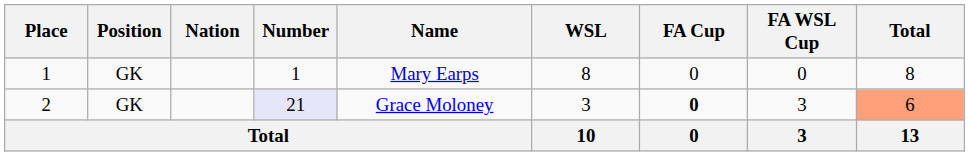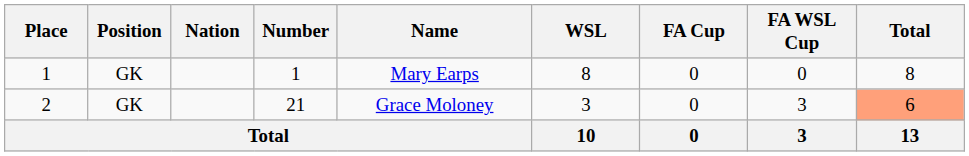(296, 104) lavender background -> (296, 104) no background
(694, 104) bold -> (694, 104) normal
